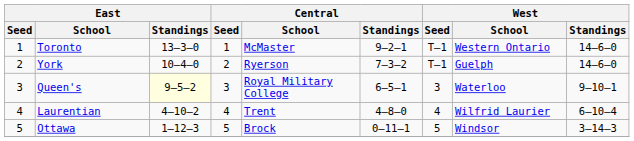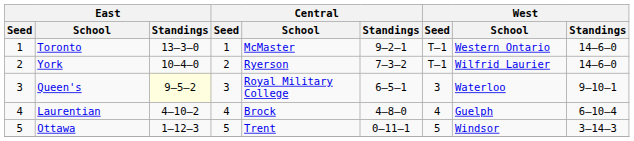(474, 64) Guelph -> (503, 64) Wilfrid Laurier
(260, 111) Trent -> (260, 111) Brock
(503, 111) Wilfrid Laurier -> (474, 111) Guelph
(260, 128) Brock -> (260, 128) Trent
